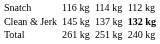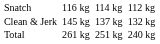(142, 21) bold -> (141, 21) normal
